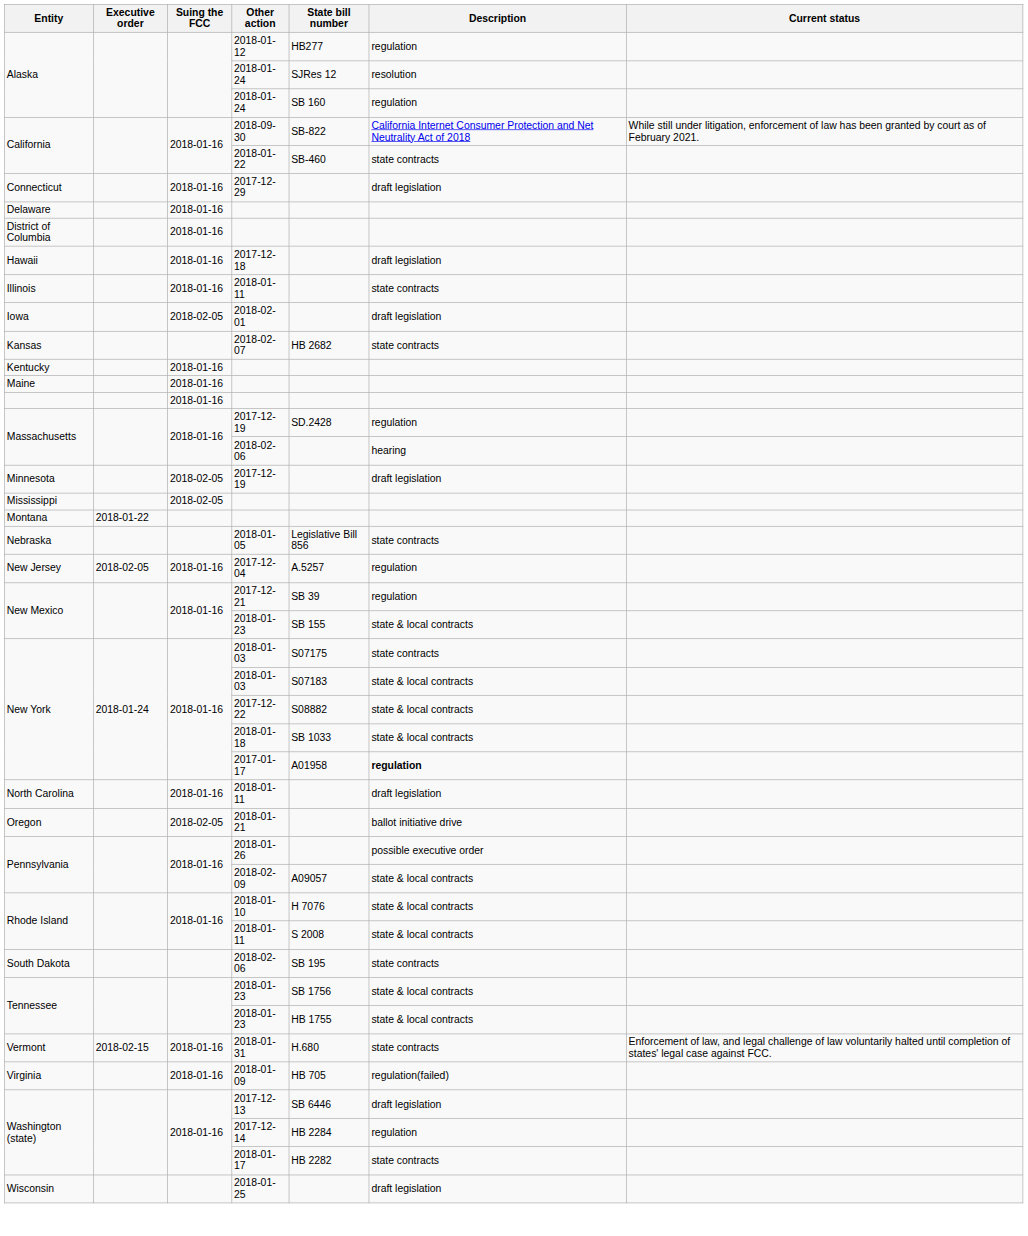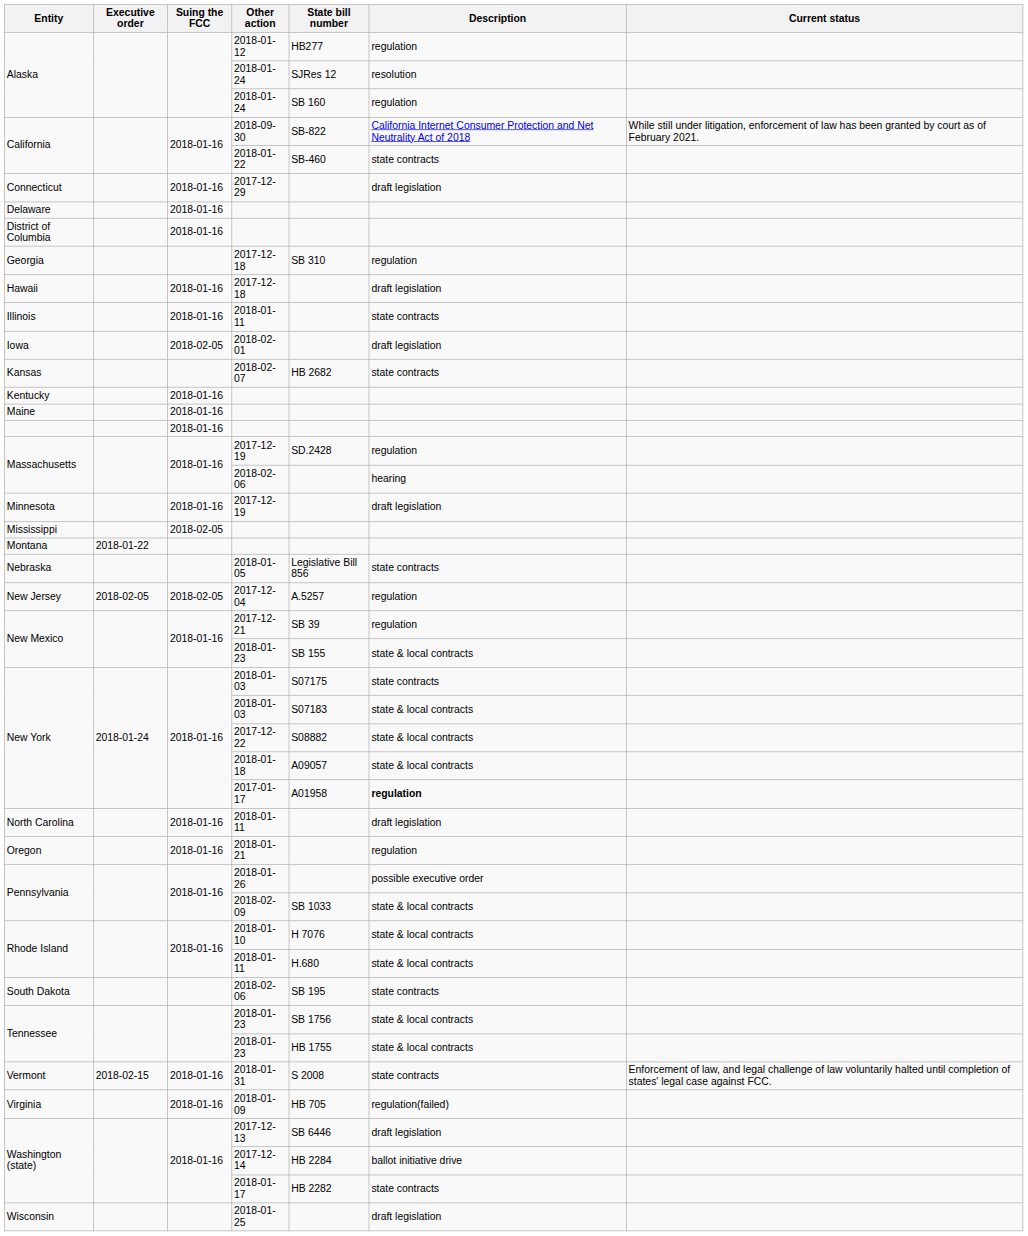+ row: (25, 260)
(197, 479) 2018-02-05 -> (197, 507) 2018-01-16
(197, 568) 2018-01-16 -> (197, 596) 2018-02-05
(311, 737) SB 1033 -> (309, 766) A09057
(197, 822) 2018-02-05 -> (197, 850) 2018-01-16
(417, 822) ballot initiative drive -> (394, 850) regulation
(309, 878) A09057 -> (311, 906) SB 1033
(308, 935) S 2008 -> (305, 963) H.680
(305, 1047) H.680 -> (308, 1076) S 2008
(394, 1132) regulation -> (417, 1160) ballot initiative drive
